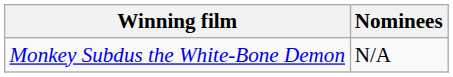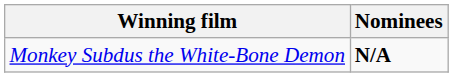(373, 54) normal -> (373, 54) bold
